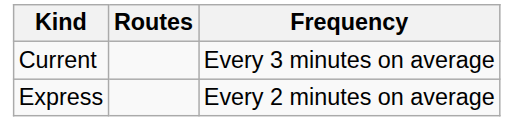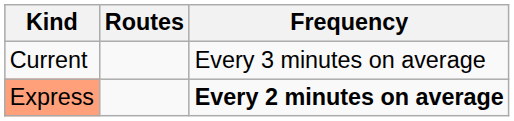(61, 97) no background -> (52, 97) lightsalmon background
(349, 97) normal -> (349, 97) bold
